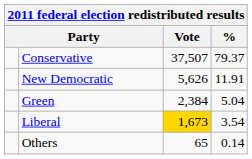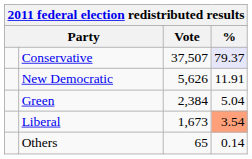(229, 57) no background -> (229, 57) lavender background
(193, 121) gold background -> (193, 121) no background
(233, 121) no background -> (233, 121) lightsalmon background
